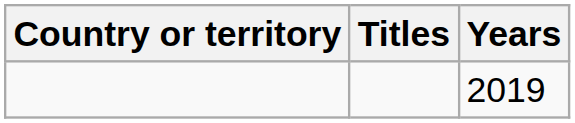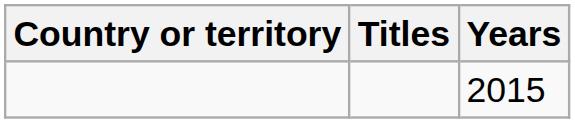(506, 90) 2019 -> (506, 90) 2015
